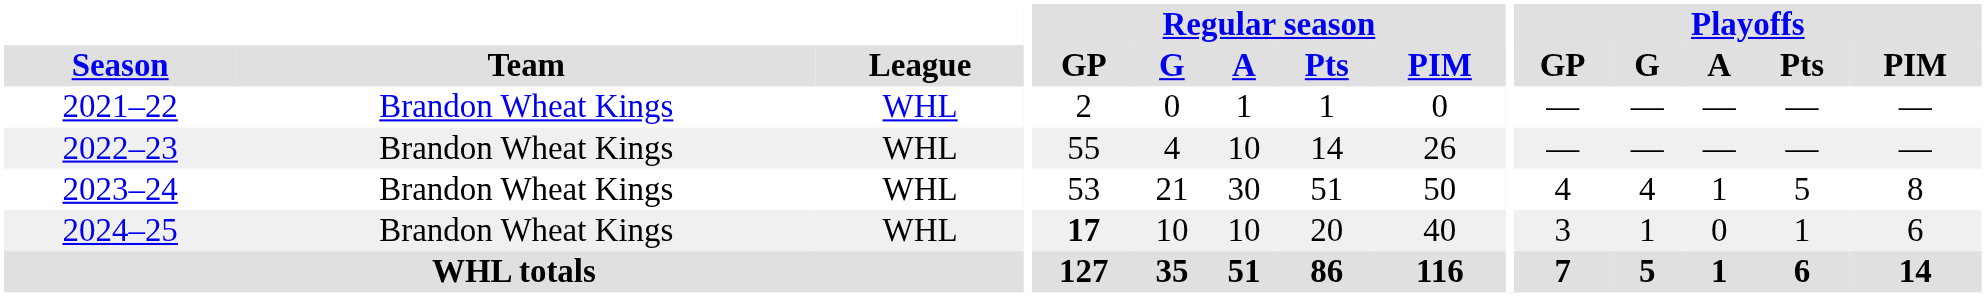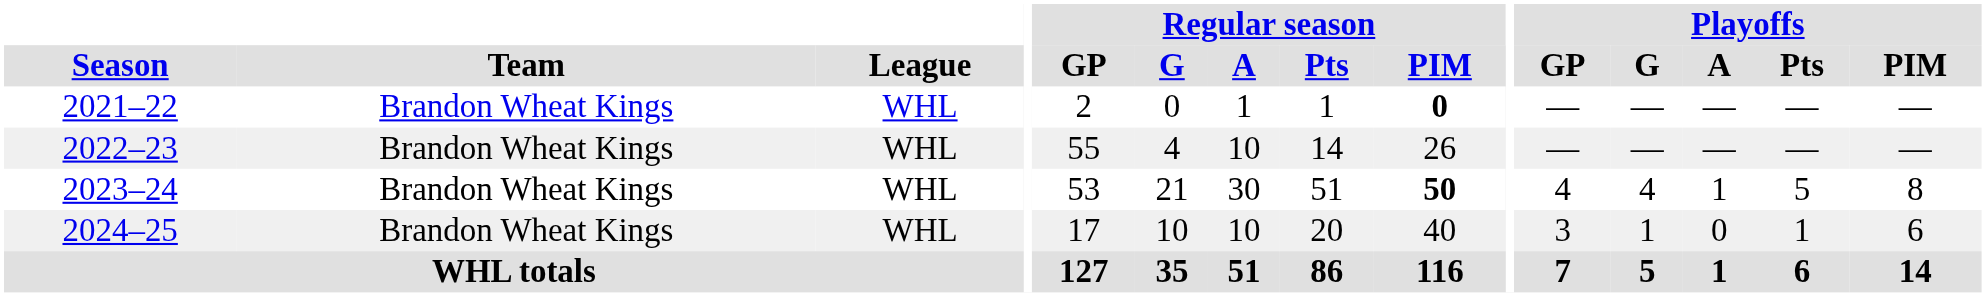(1440, 106) normal -> (1440, 106) bold
(1440, 188) normal -> (1440, 188) bold
(1084, 230) bold -> (1084, 230) normal
